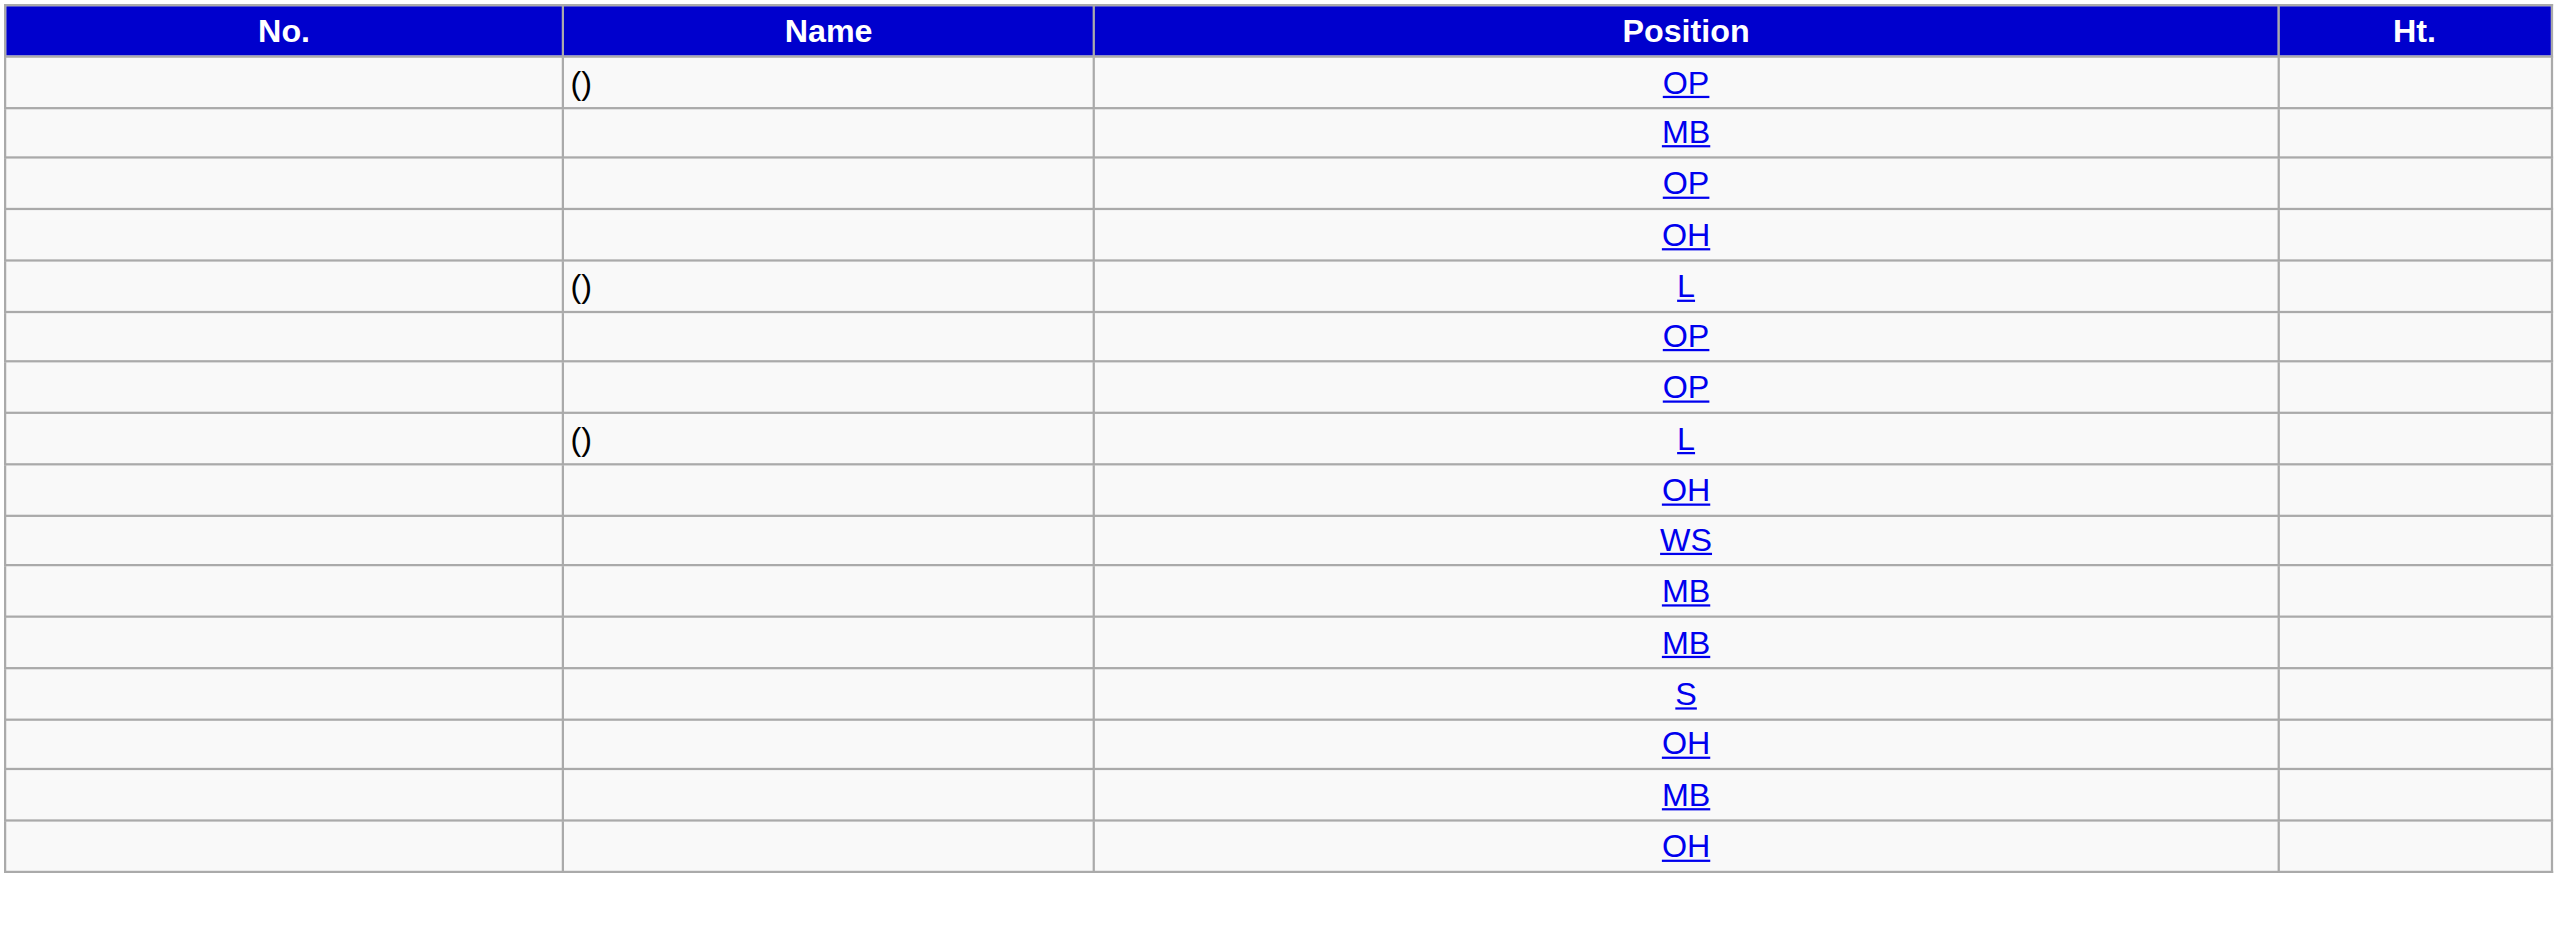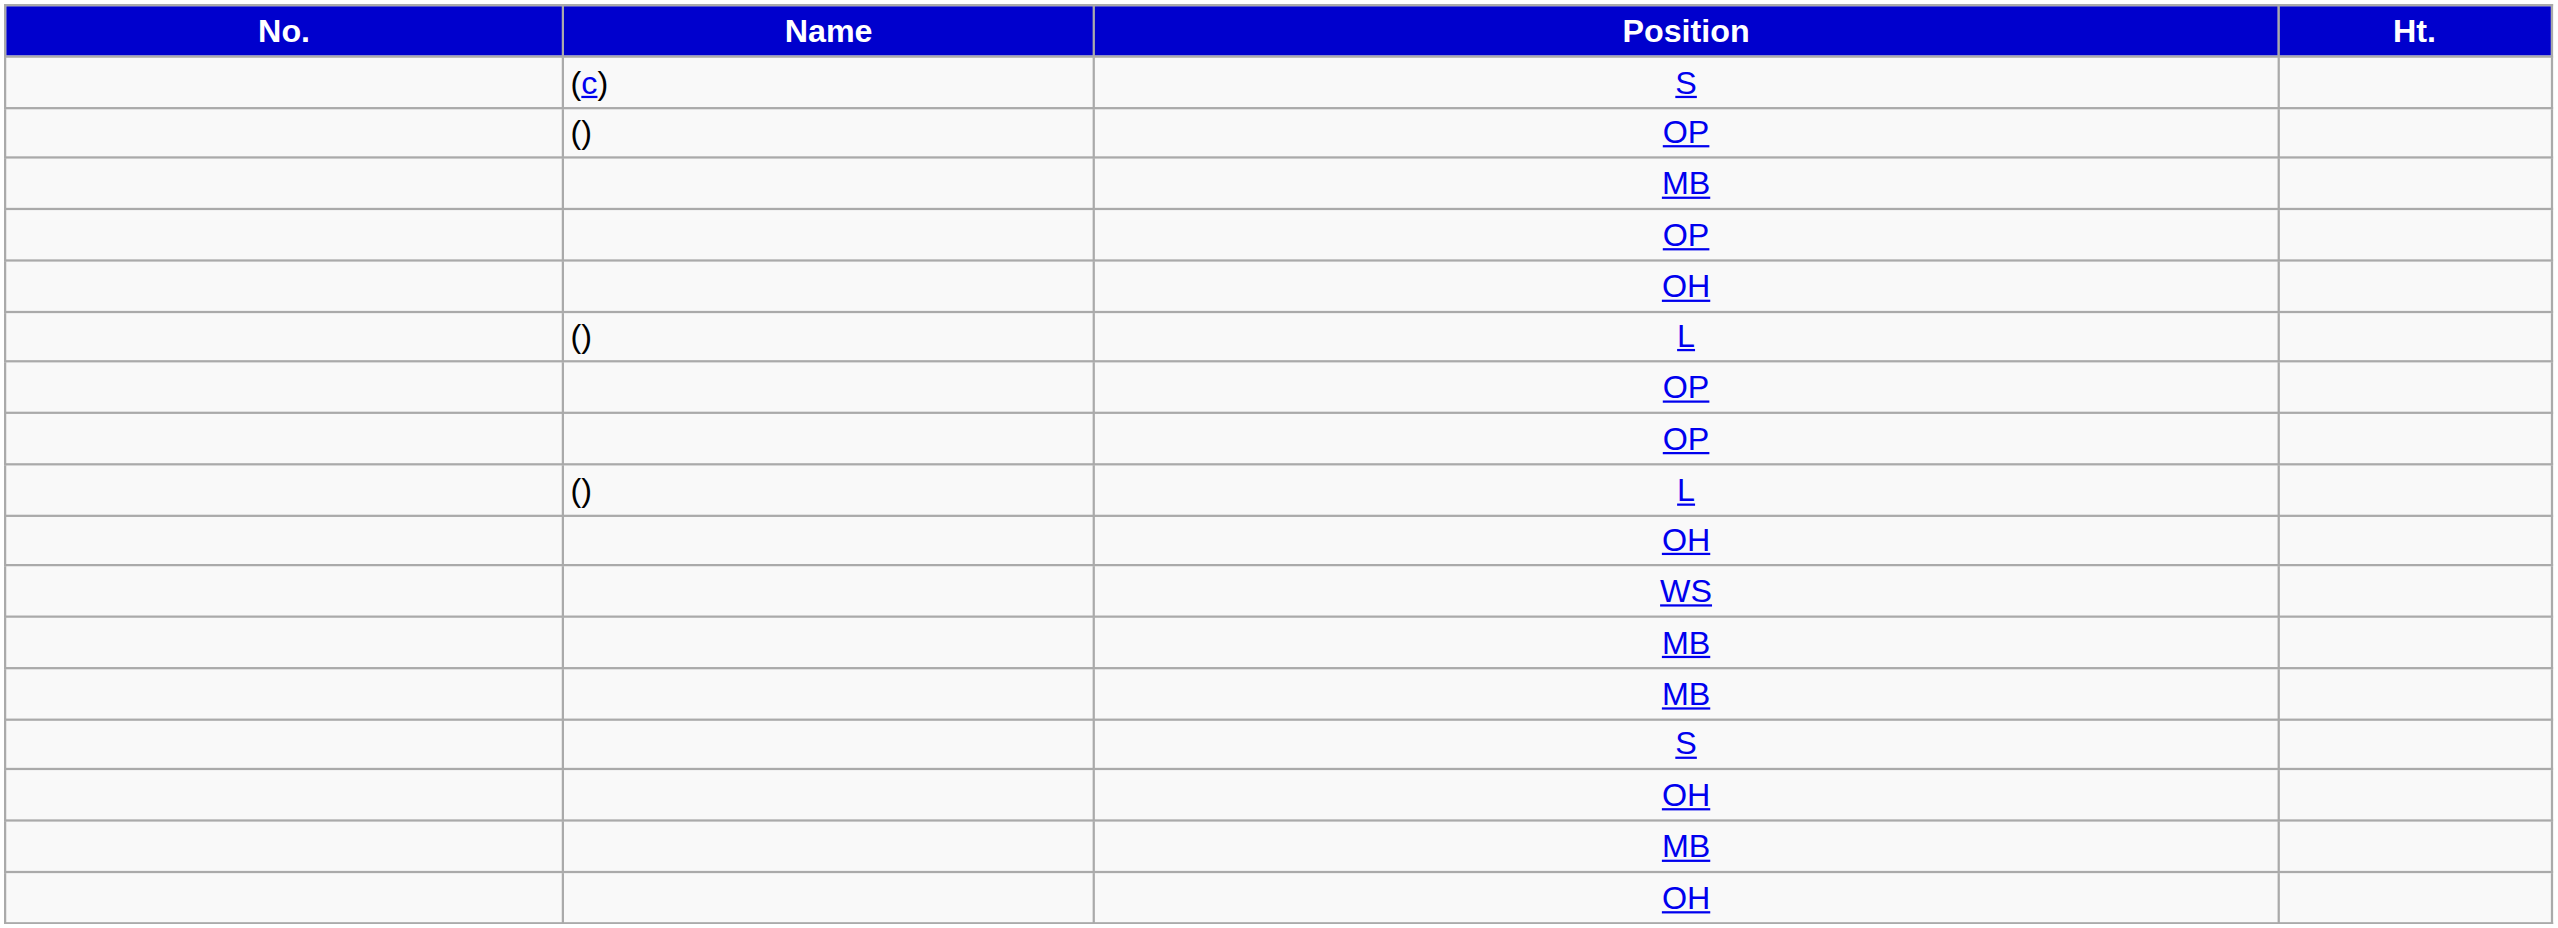+ row: (589, 82)
